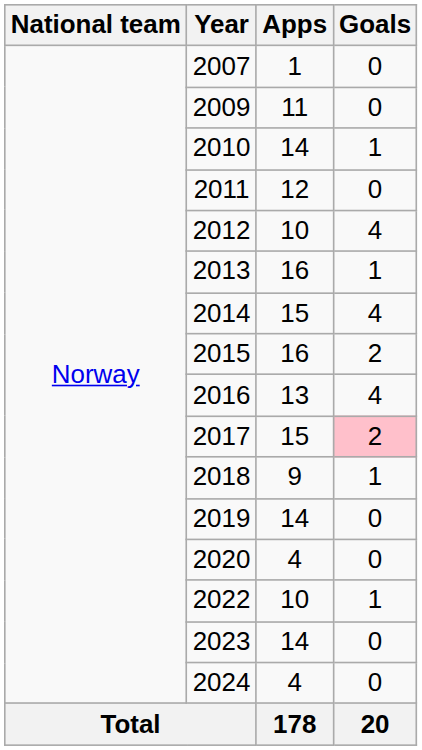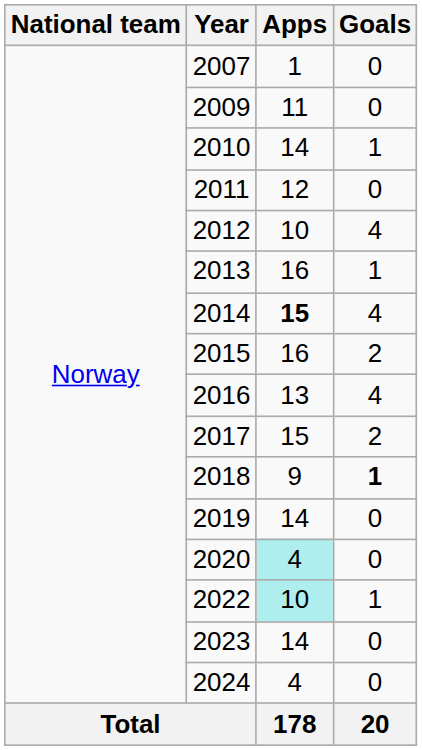(295, 312) normal -> (295, 312) bold
(375, 436) pink background -> (375, 436) no background
(375, 477) normal -> (375, 477) bold
(295, 559) no background -> (295, 559) paleturquoise background
(295, 600) no background -> (295, 600) paleturquoise background
